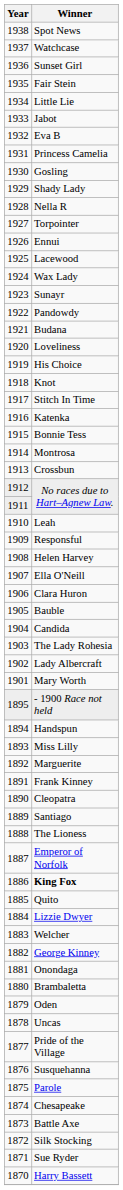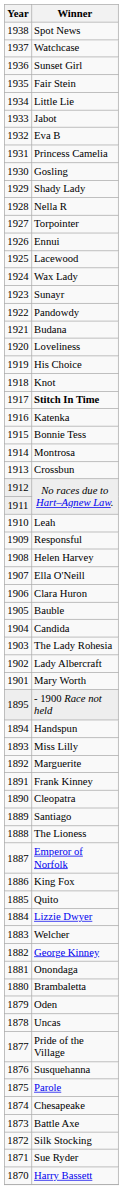(65, 400) normal -> (67, 400) bold
(55, 882) bold -> (54, 882) normal
